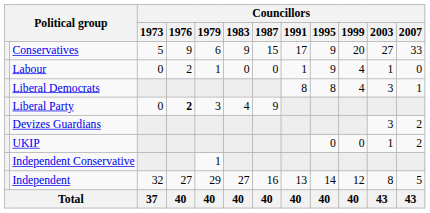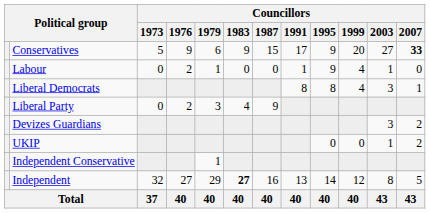(416, 50) normal -> (416, 50) bold
(189, 106) bold -> (189, 106) normal
(244, 180) normal -> (244, 180) bold
